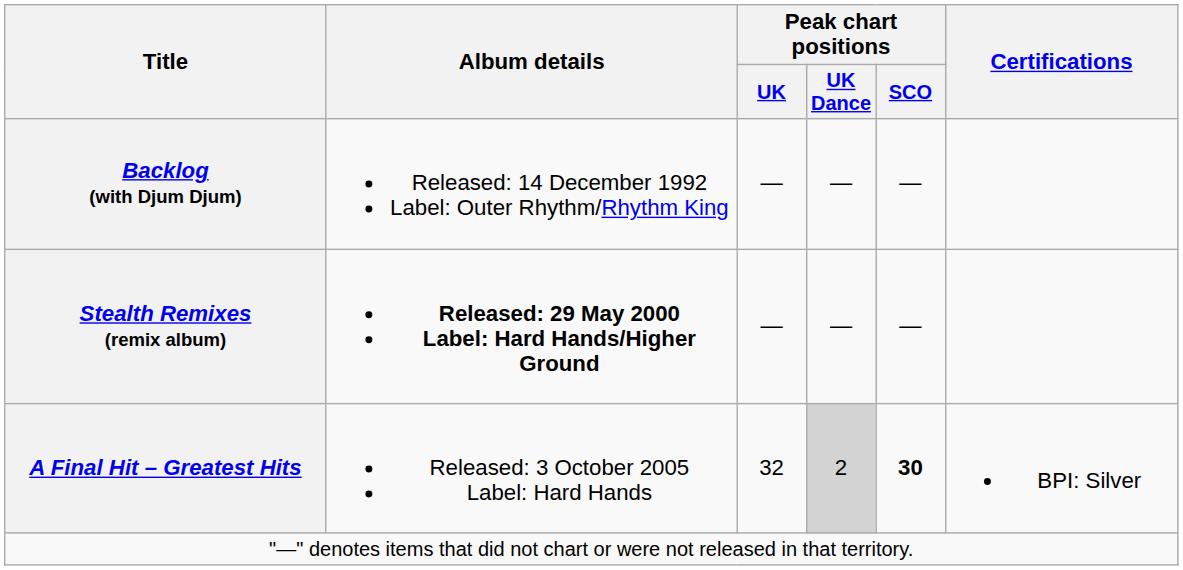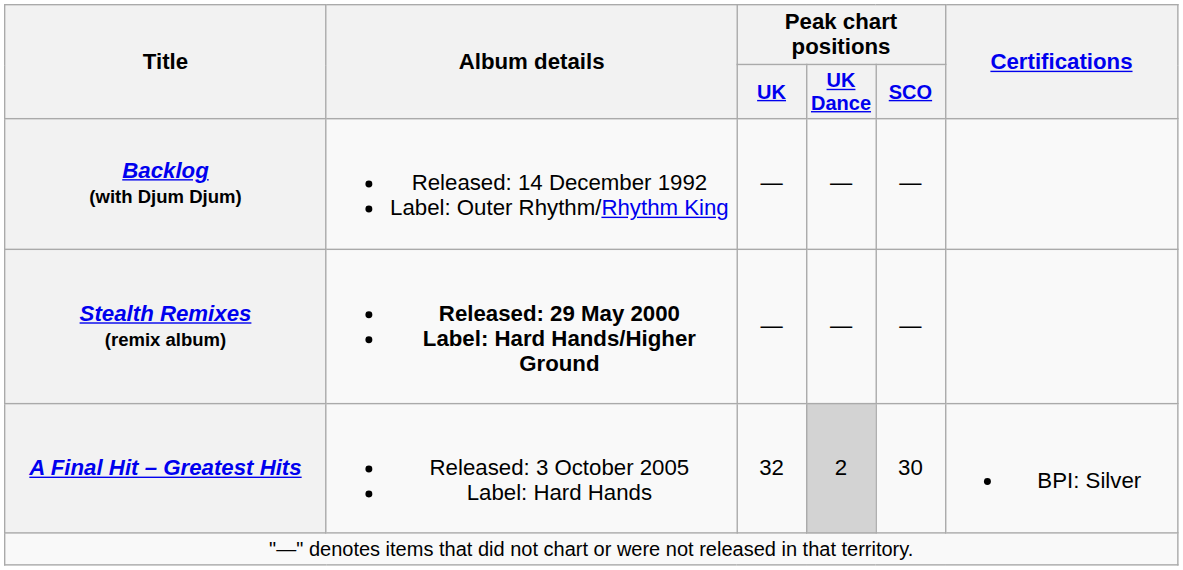(910, 468) bold -> (910, 468) normal
